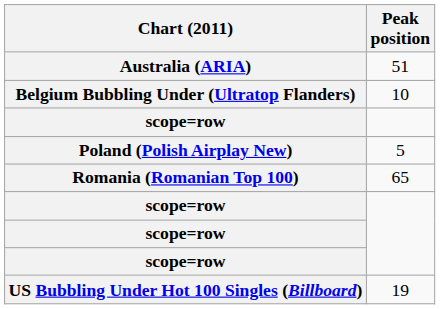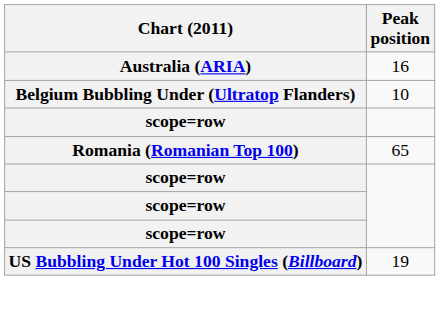(400, 66) 51 -> (400, 66) 16
- row: (185, 149)
